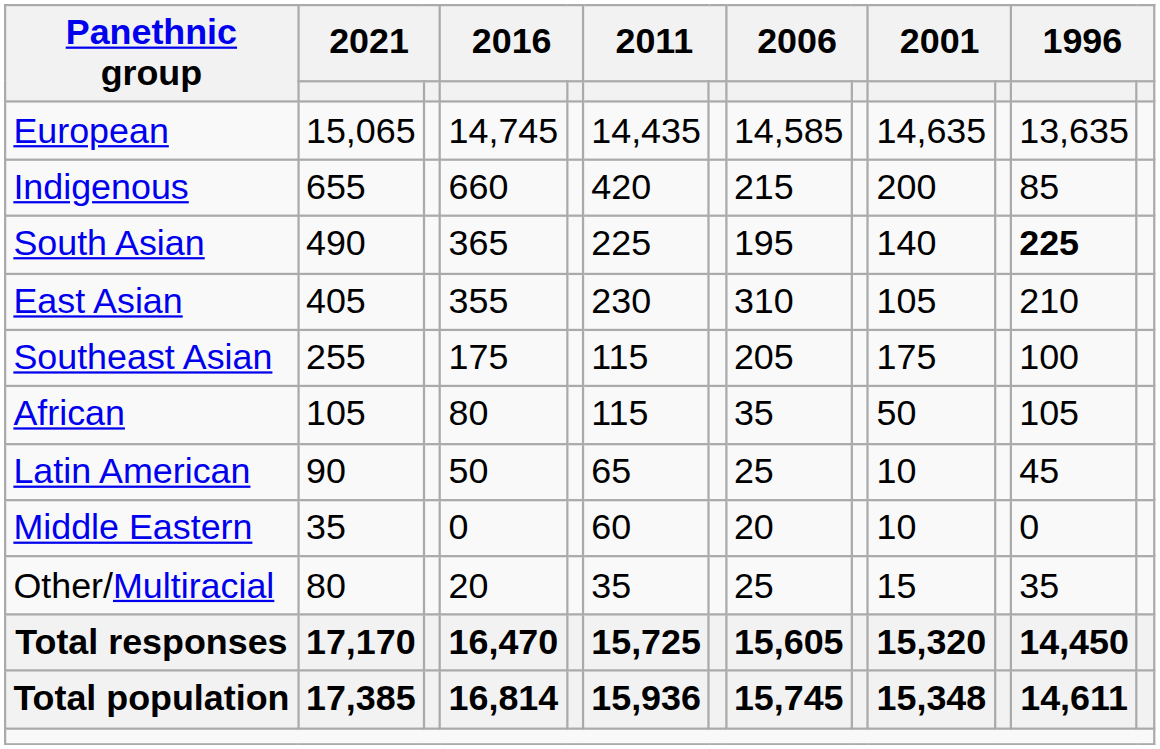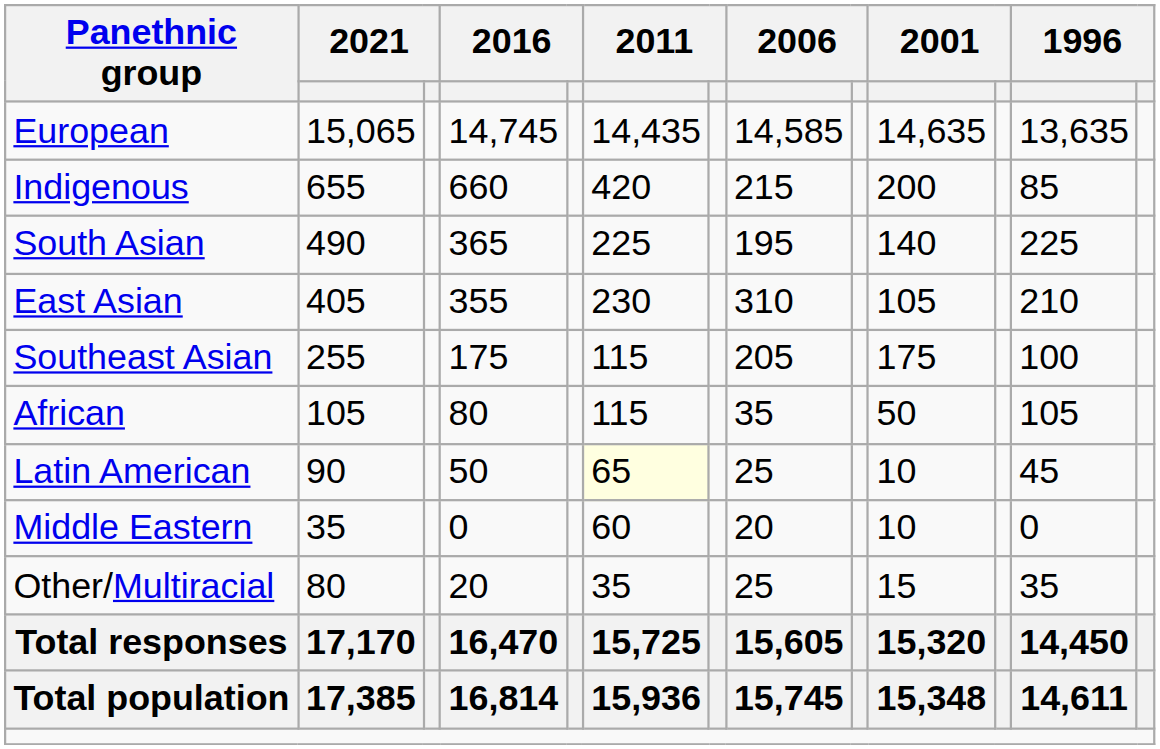(1049, 243) bold -> (1049, 243) normal
(611, 471) no background -> (611, 471) lightyellow background
